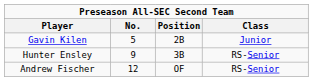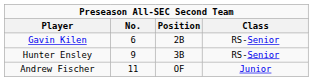(133, 40) 5 -> (133, 40) 6
(255, 40) Junior -> (255, 40) RS-Senior
(133, 69) 12 -> (133, 69) 11
(255, 69) RS-Senior -> (255, 69) Junior
